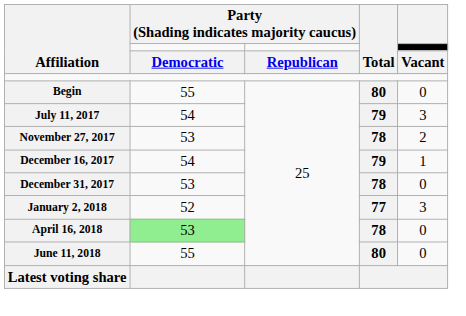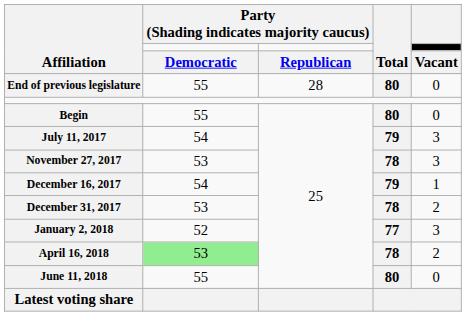+ row: (74, 85)
(423, 138) 2 -> (436, 161) 3
(423, 184) 0 -> (436, 207) 2
(423, 230) 0 -> (436, 253) 2
